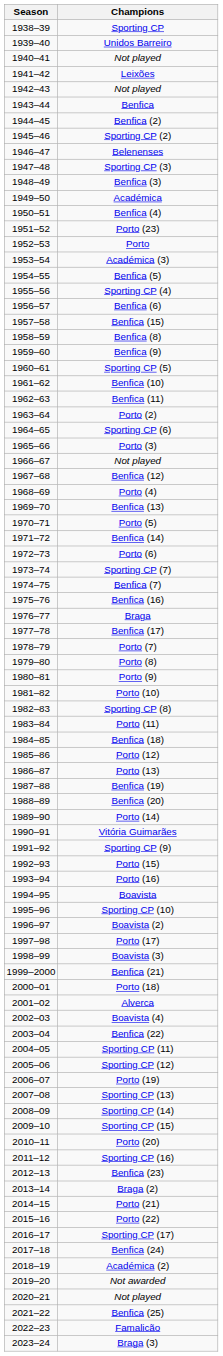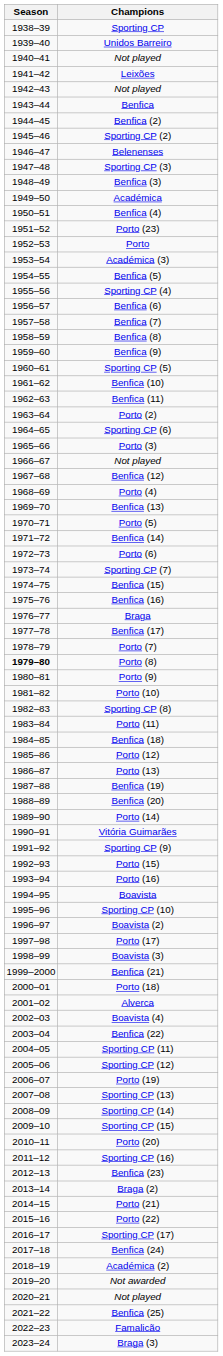(138, 321) Benfica (15) -> (138, 321) Benfica (7)
(138, 584) Benfica (7) -> (138, 584) Benfica (15)
(31, 662) normal -> (31, 662) bold
